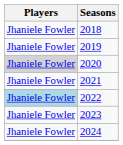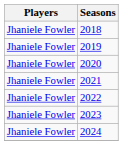(41, 64) lightgrey background -> (41, 64) no background
(41, 98) lightblue background -> (41, 98) no background
